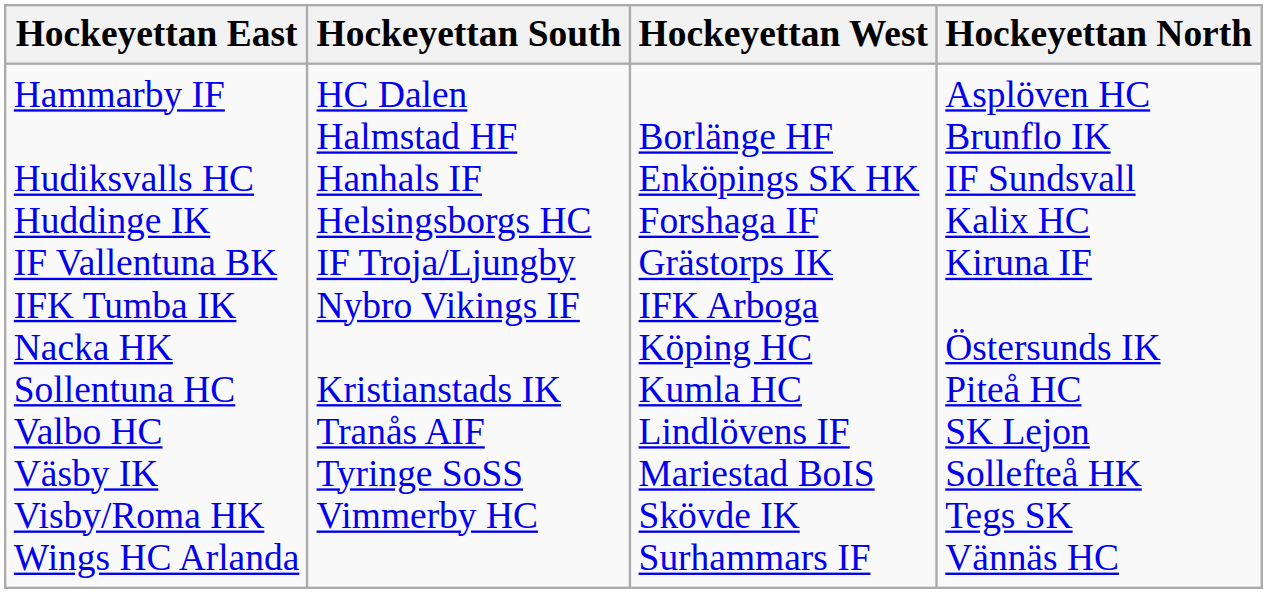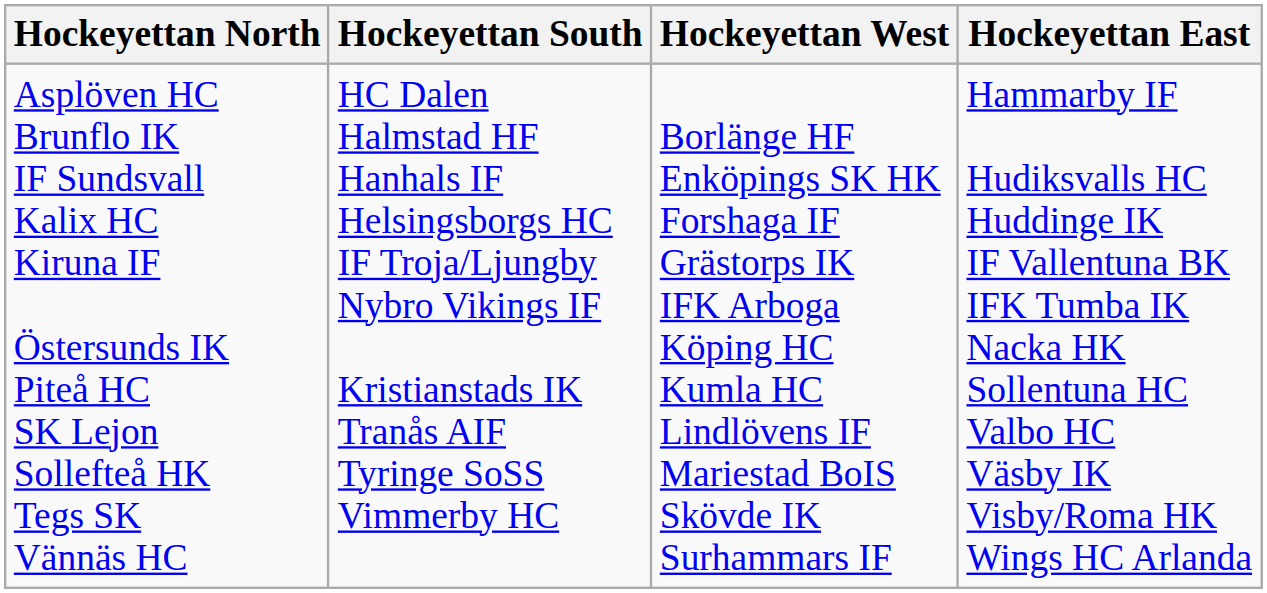columns swapped: (1099, 34) <-> (157, 34)
